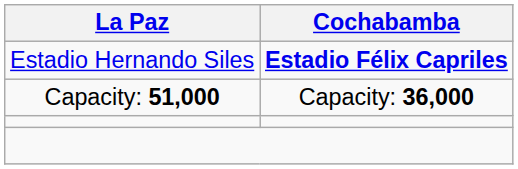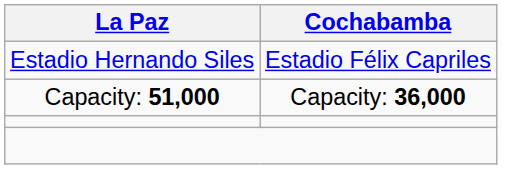(386, 60) bold -> (378, 60) normal
